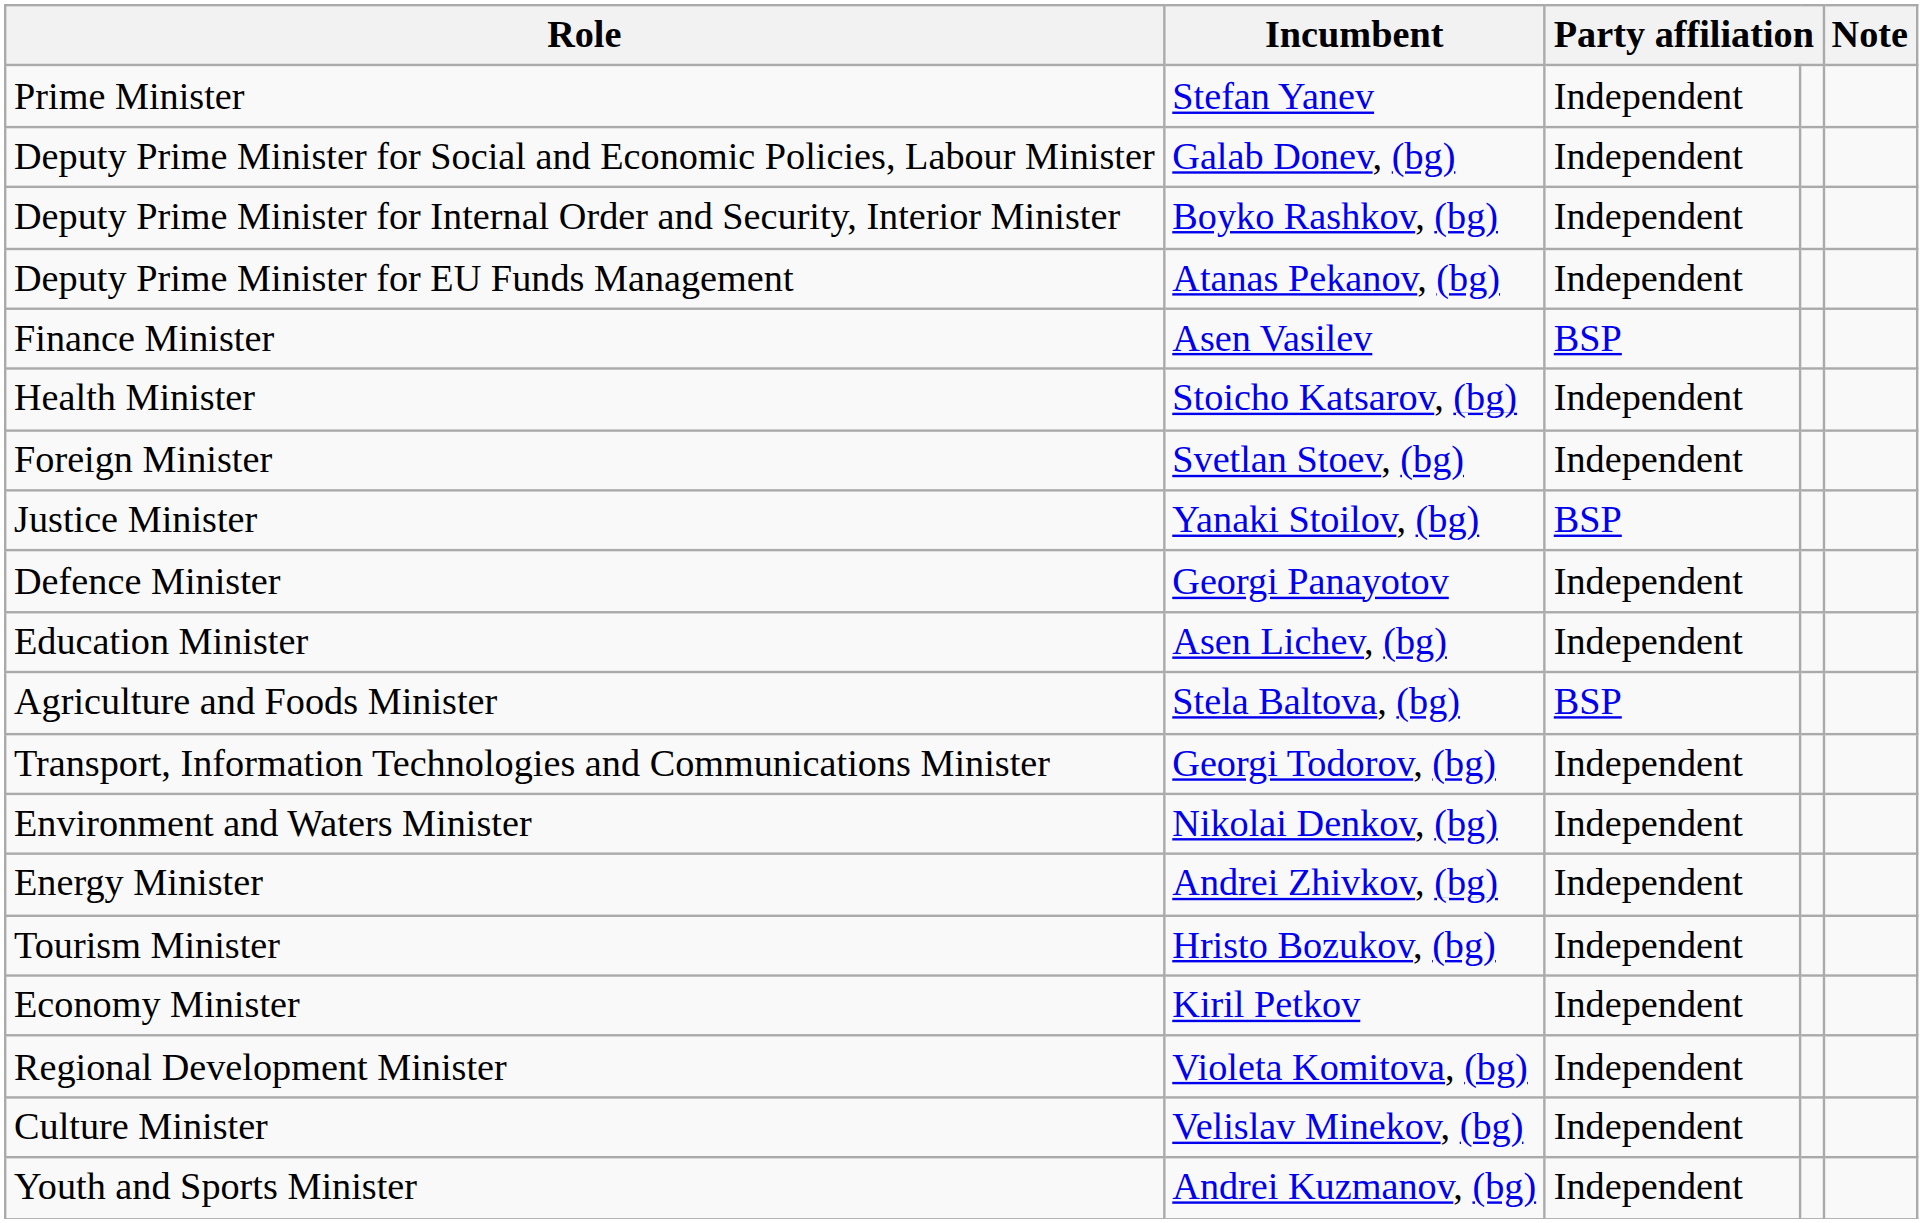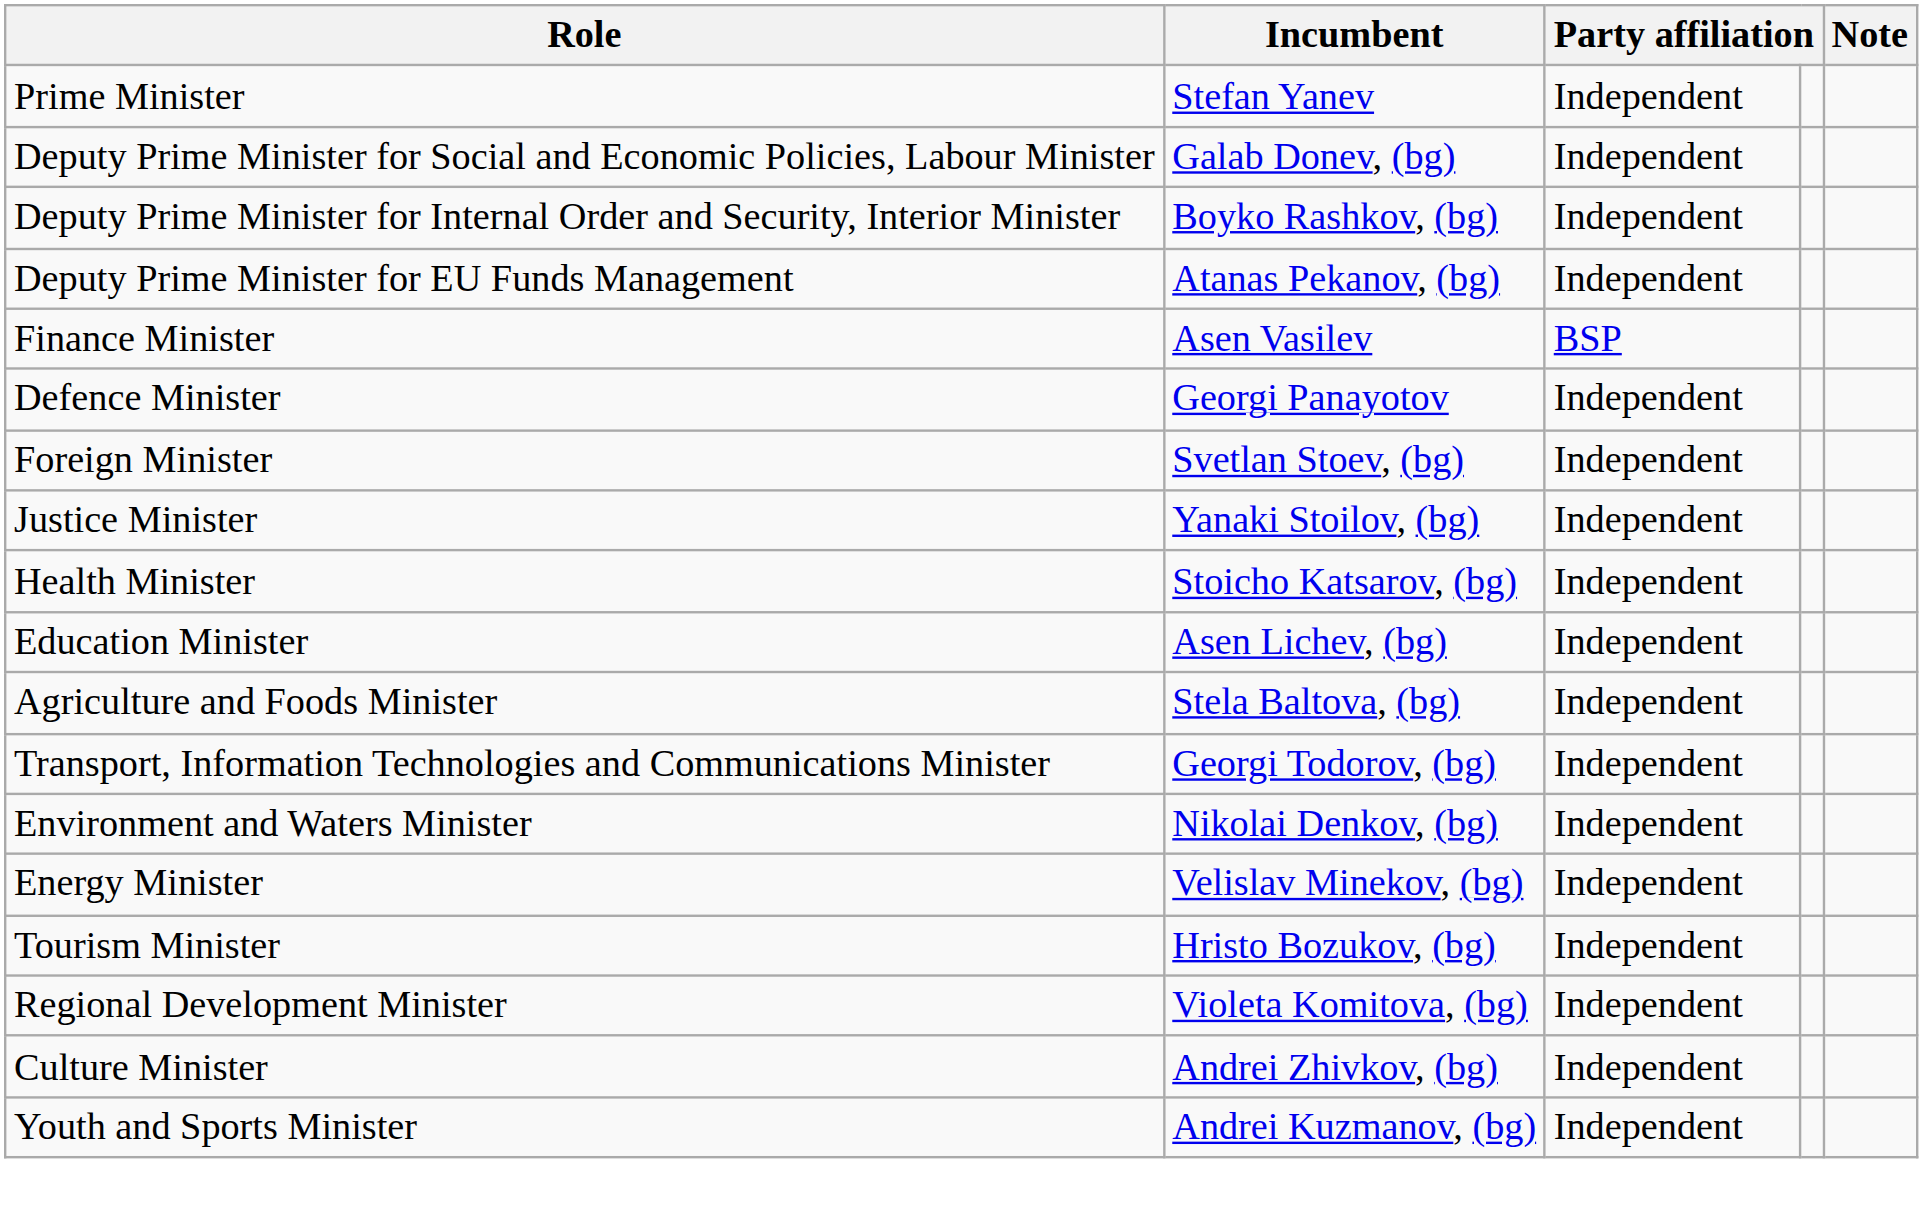rows swapped: (147, 580) <-> (135, 398)
(1588, 519) BSP -> (1648, 519) Independent
(1588, 701) BSP -> (1648, 701) Independent
(1335, 883) Andrei Zhivkov, (bg) -> (1348, 883) Velislav Minekov, (bg)
- row: (157, 1005)
(1348, 1126) Velislav Minekov, (bg) -> (1335, 1065) Andrei Zhivkov, (bg)
